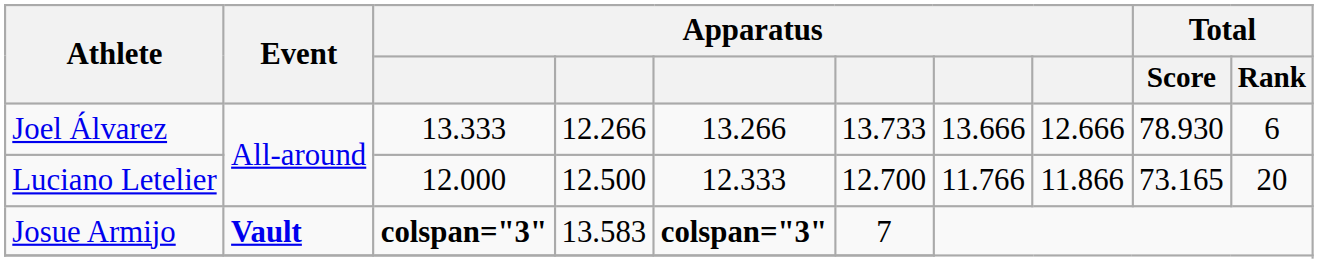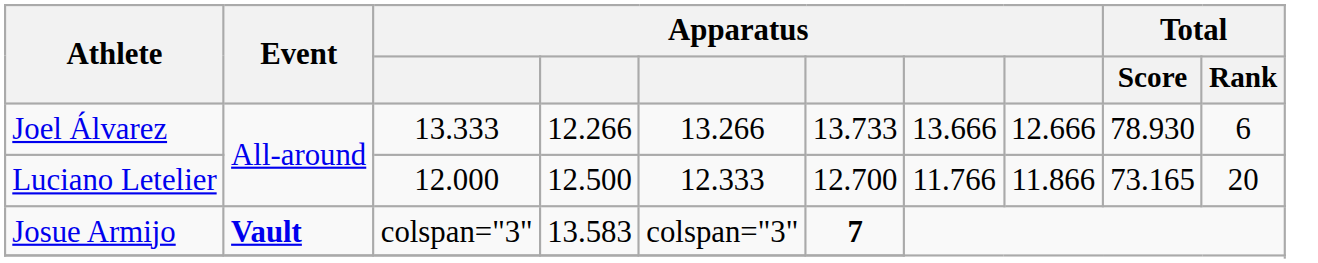(464, 230) bold -> (457, 230) normal
(744, 230) bold -> (722, 230) normal
(884, 230) normal -> (855, 230) bold
